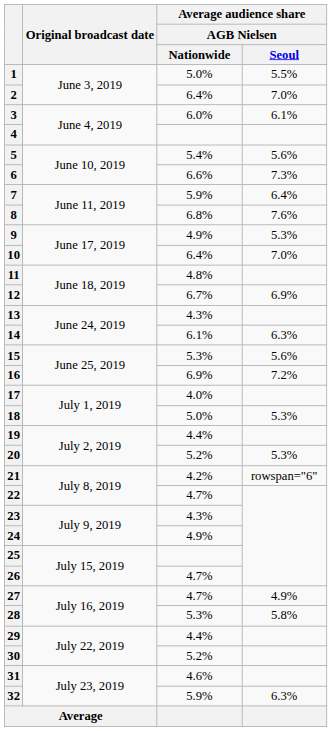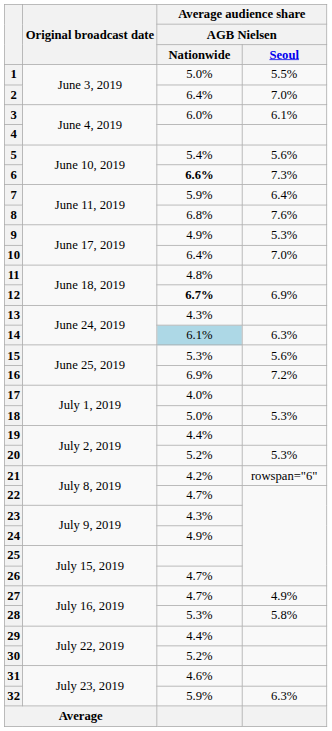(199, 174) normal -> (199, 174) bold
(199, 295) normal -> (199, 295) bold
(199, 335) no background -> (199, 335) lightblue background
